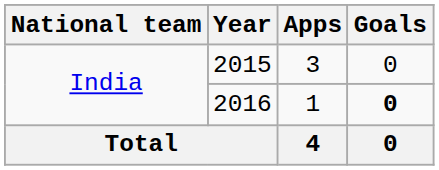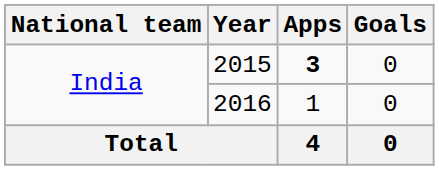(313, 65) normal -> (313, 65) bold
(390, 105) bold -> (390, 105) normal
